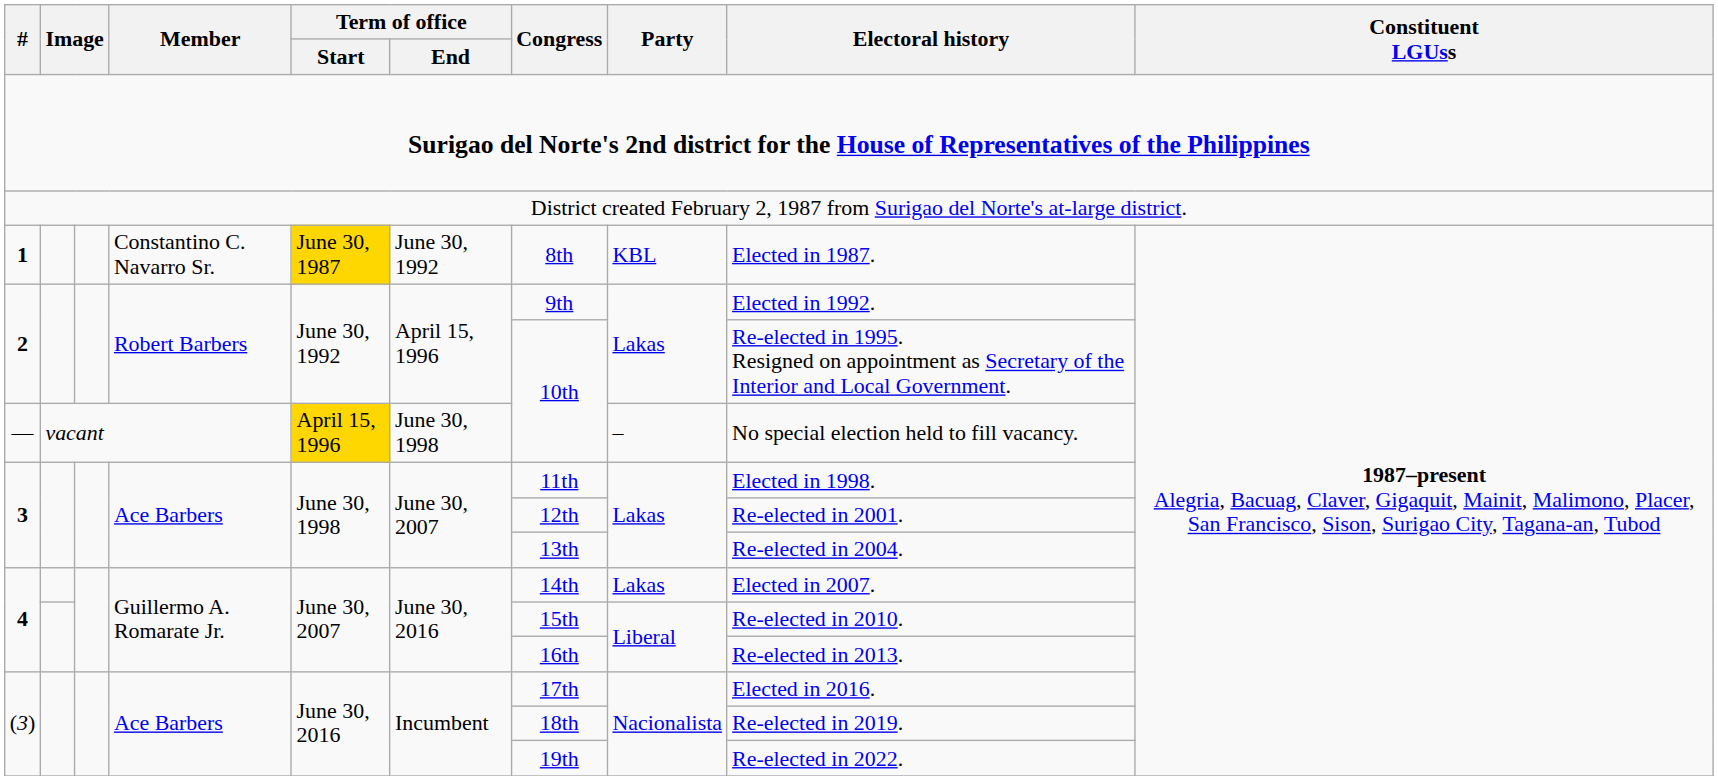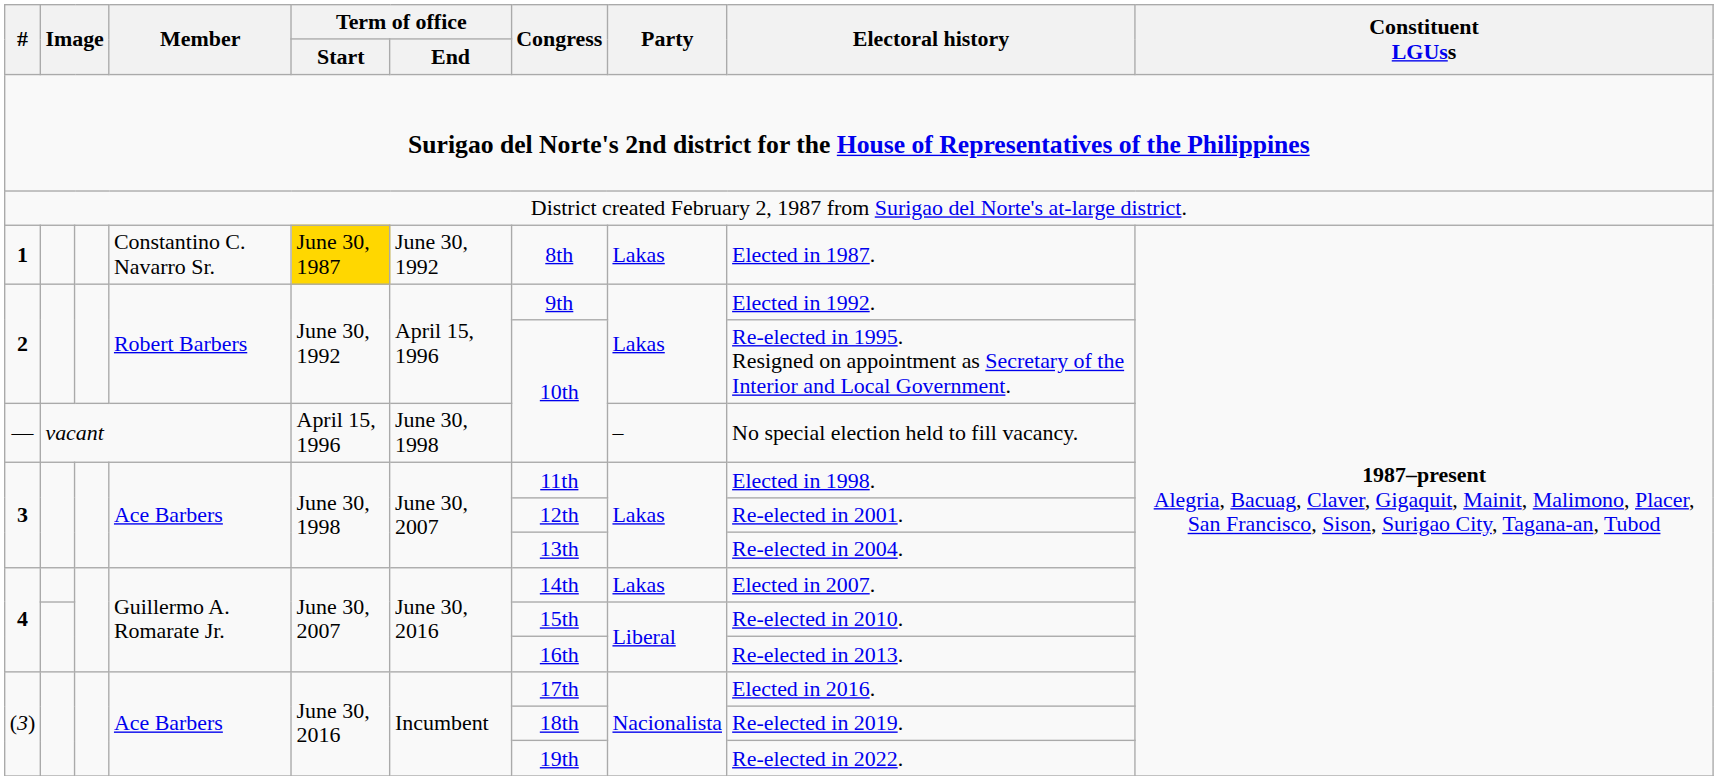(634, 254) KBL -> (639, 254) Lakas
(336, 432) gold background -> (336, 432) no background
